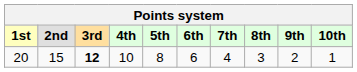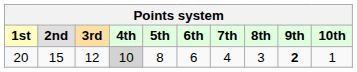(92, 57) bold -> (92, 57) normal
(126, 57) no background -> (126, 57) lightgrey background
(295, 57) normal -> (295, 57) bold
